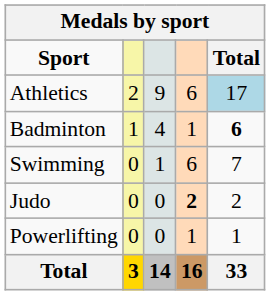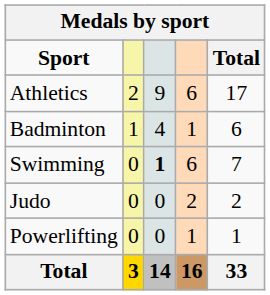(236, 93) lightblue background -> (236, 93) no background
(236, 128) bold -> (236, 128) normal
(160, 164) normal -> (160, 164) bold
(192, 200) bold -> (192, 200) normal
